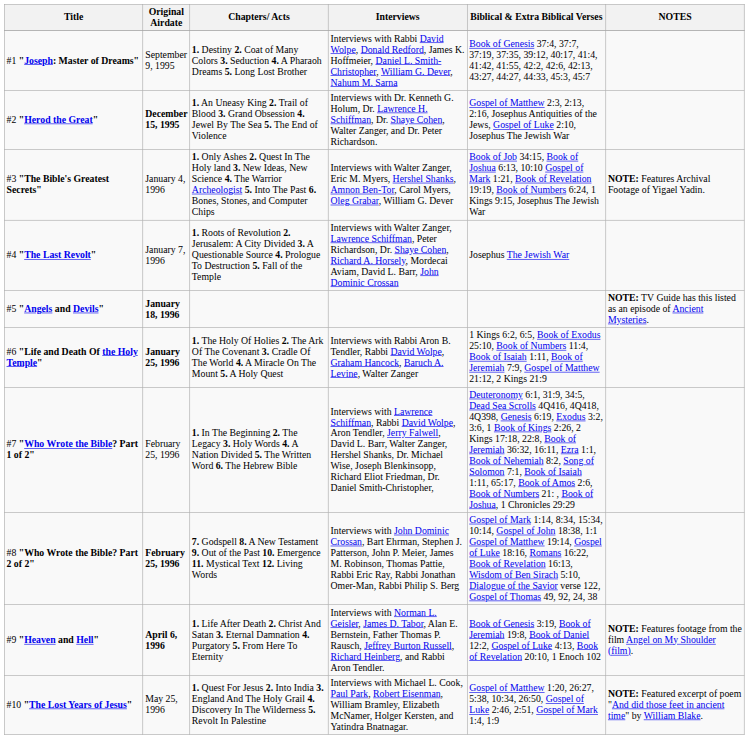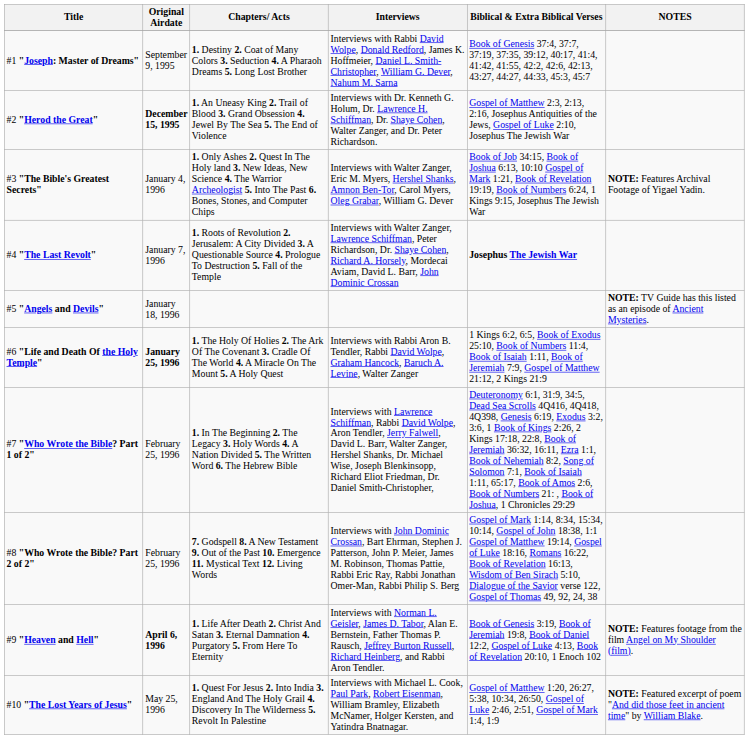(519, 255) normal -> (523, 255) bold
(163, 309) bold -> (162, 309) normal
(165, 558) bold -> (163, 558) normal
